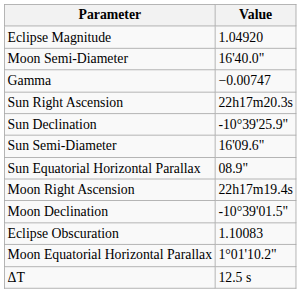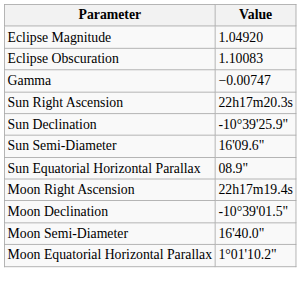rows swapped: (63, 233) <-> (68, 59)
- row: (16, 277)
